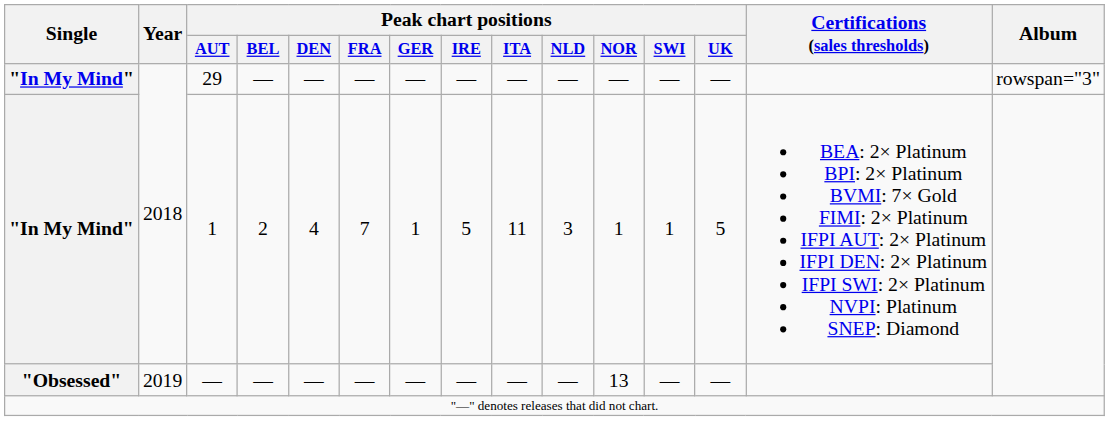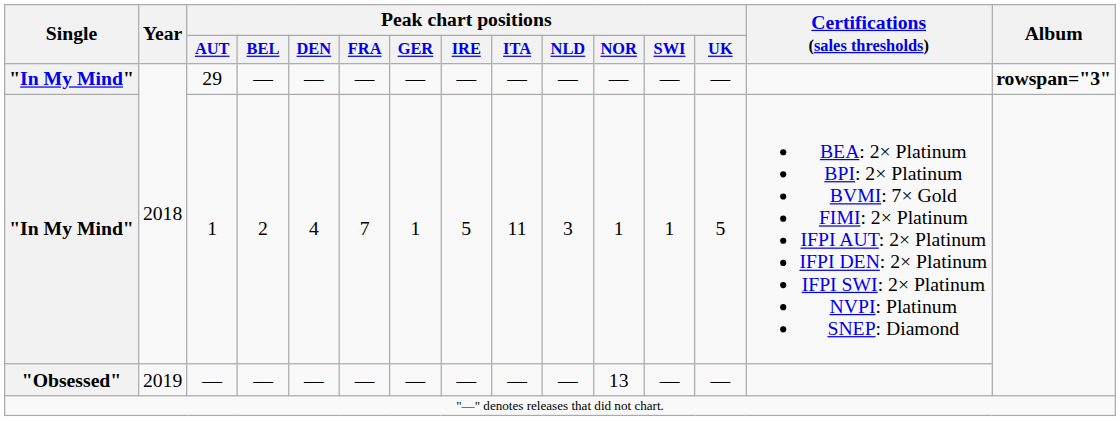(1048, 78) normal -> (1054, 78) bold
